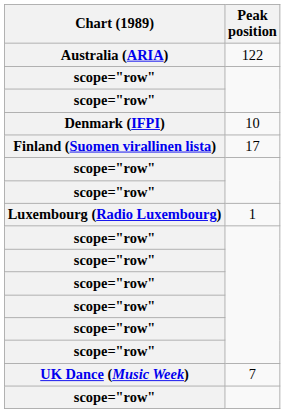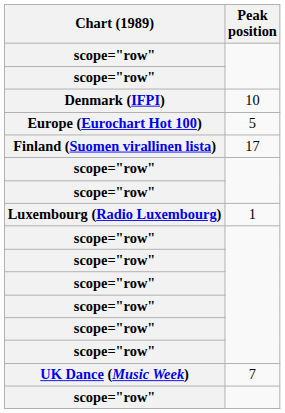- row: (115, 54)
+ row: (115, 123)
